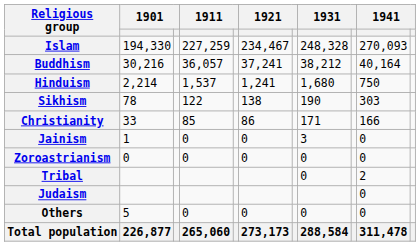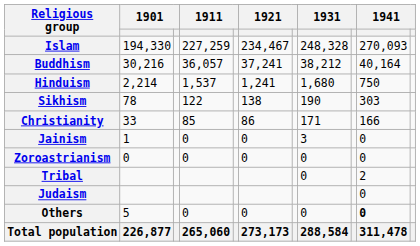(363, 213) normal -> (363, 213) bold
